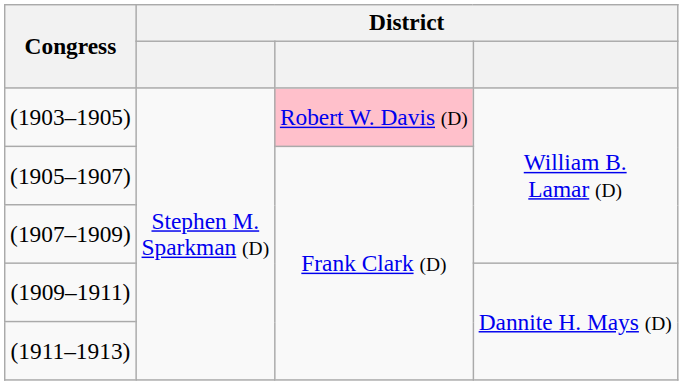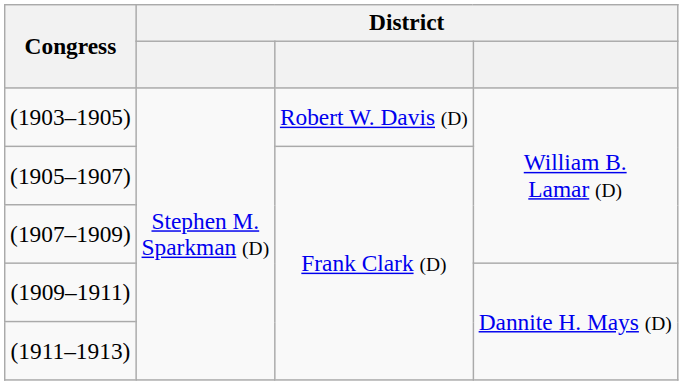(374, 117) pink background -> (374, 117) no background
